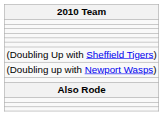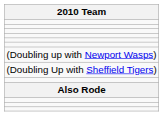(82, 54) (Doubling Up with Sheffield Tigers) -> (82, 54) (Doubling up with Newport Wasps)
(82, 70) (Doubling up with Newport Wasps) -> (82, 70) (Doubling Up with Sheffield Tigers)
